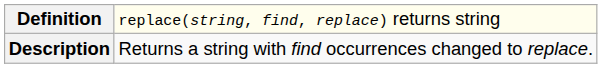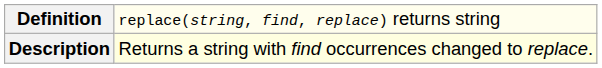(356, 48) no background -> (356, 48) lightyellow background
